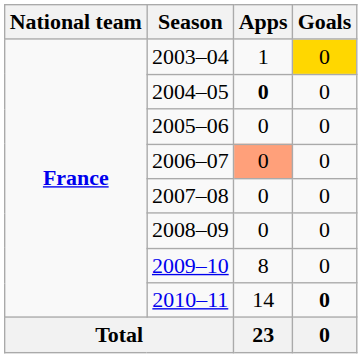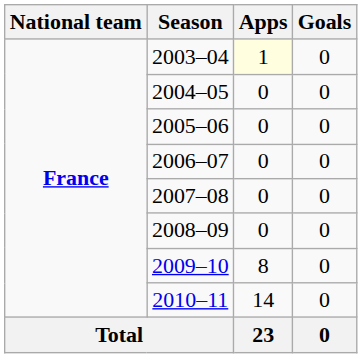(263, 56) no background -> (263, 56) lightyellow background
(324, 56) gold background -> (324, 56) no background
(263, 91) bold -> (263, 91) normal
(263, 160) lightsalmon background -> (263, 160) no background
(324, 299) bold -> (324, 299) normal
